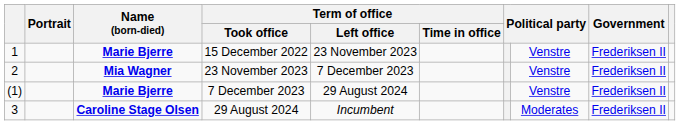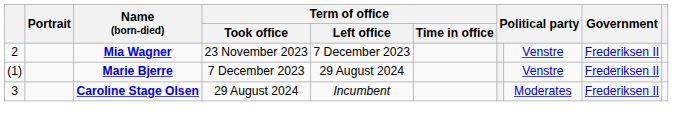- row: (256, 52)
